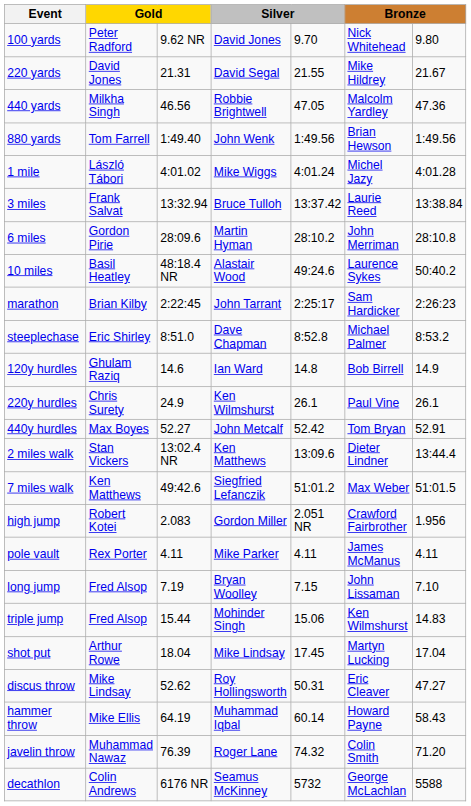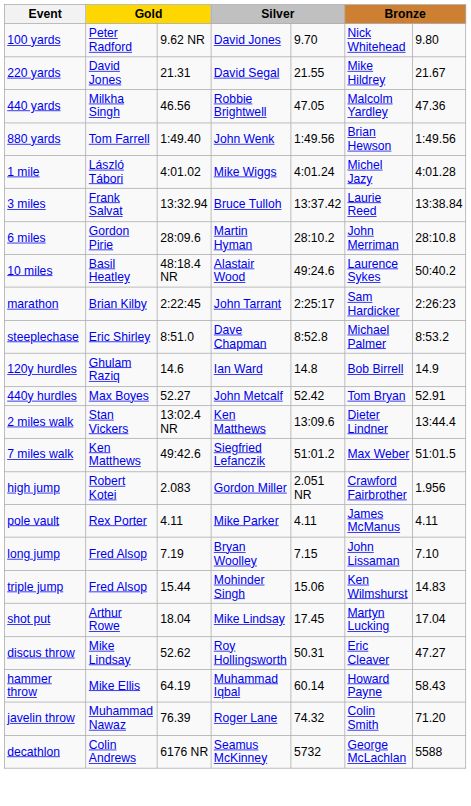- row: (42, 402)
